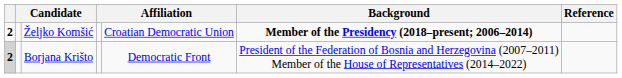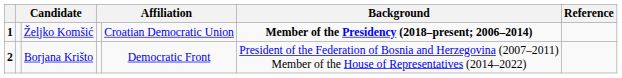(10, 32) 2 -> (10, 32) 1
(10, 57) lightgrey background -> (10, 57) no background
